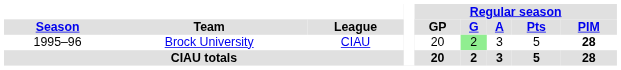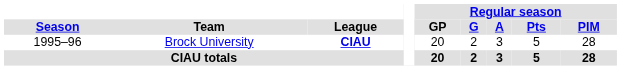(356, 42) normal -> (356, 42) bold
(474, 42) lightgreen background -> (474, 42) no background
(589, 42) bold -> (589, 42) normal
